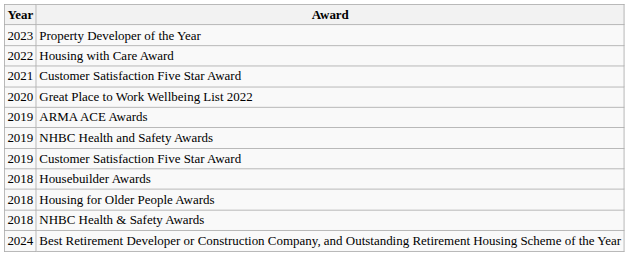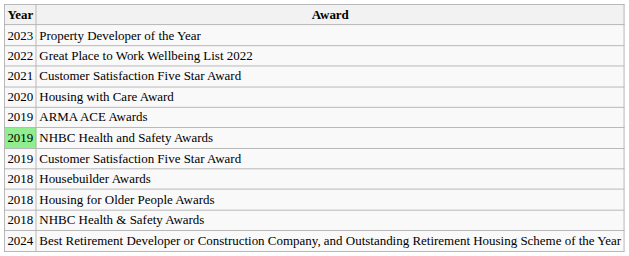(107, 55) Housing with Care Award -> (146, 55) Great Place to Work Wellbeing List 2022
(146, 96) Great Place to Work Wellbeing List 2022 -> (107, 96) Housing with Care Award
(20, 138) no background -> (20, 138) lightgreen background
